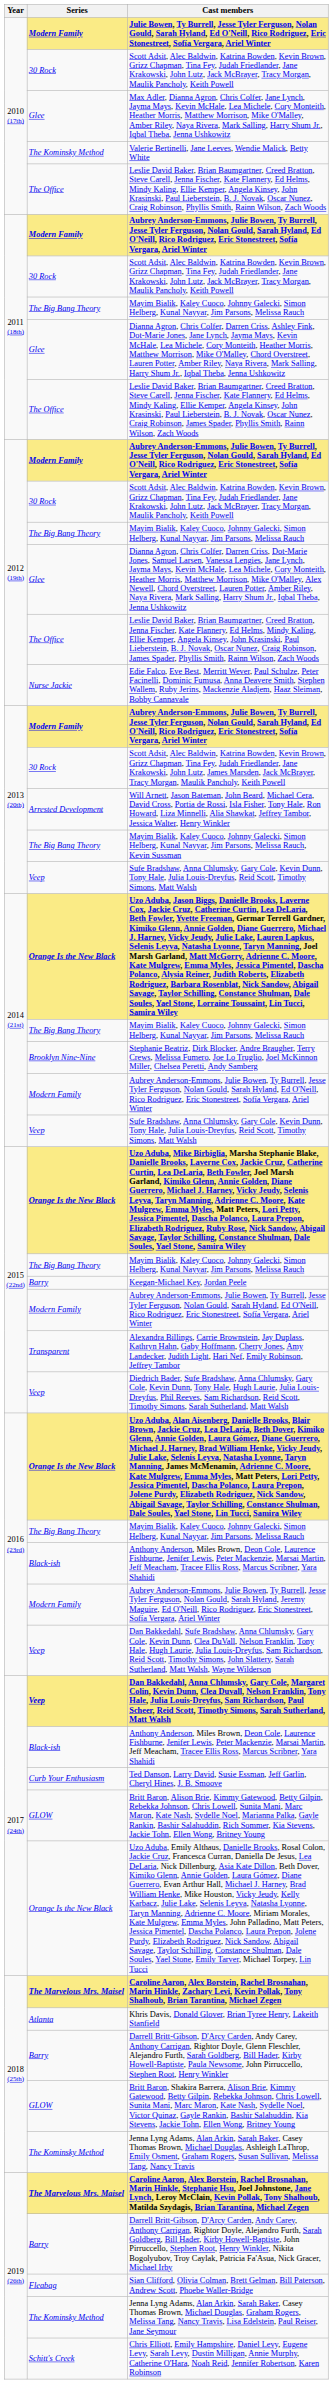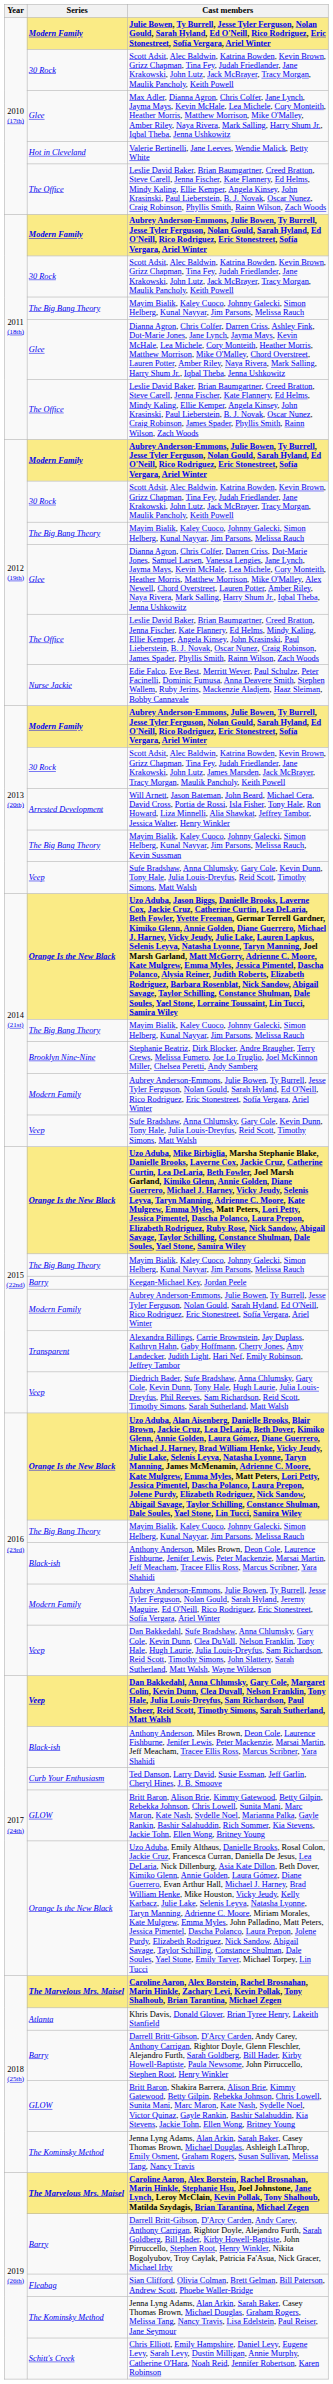(66, 152) The Kominsky Method -> (57, 152) Hot in Cleveland
